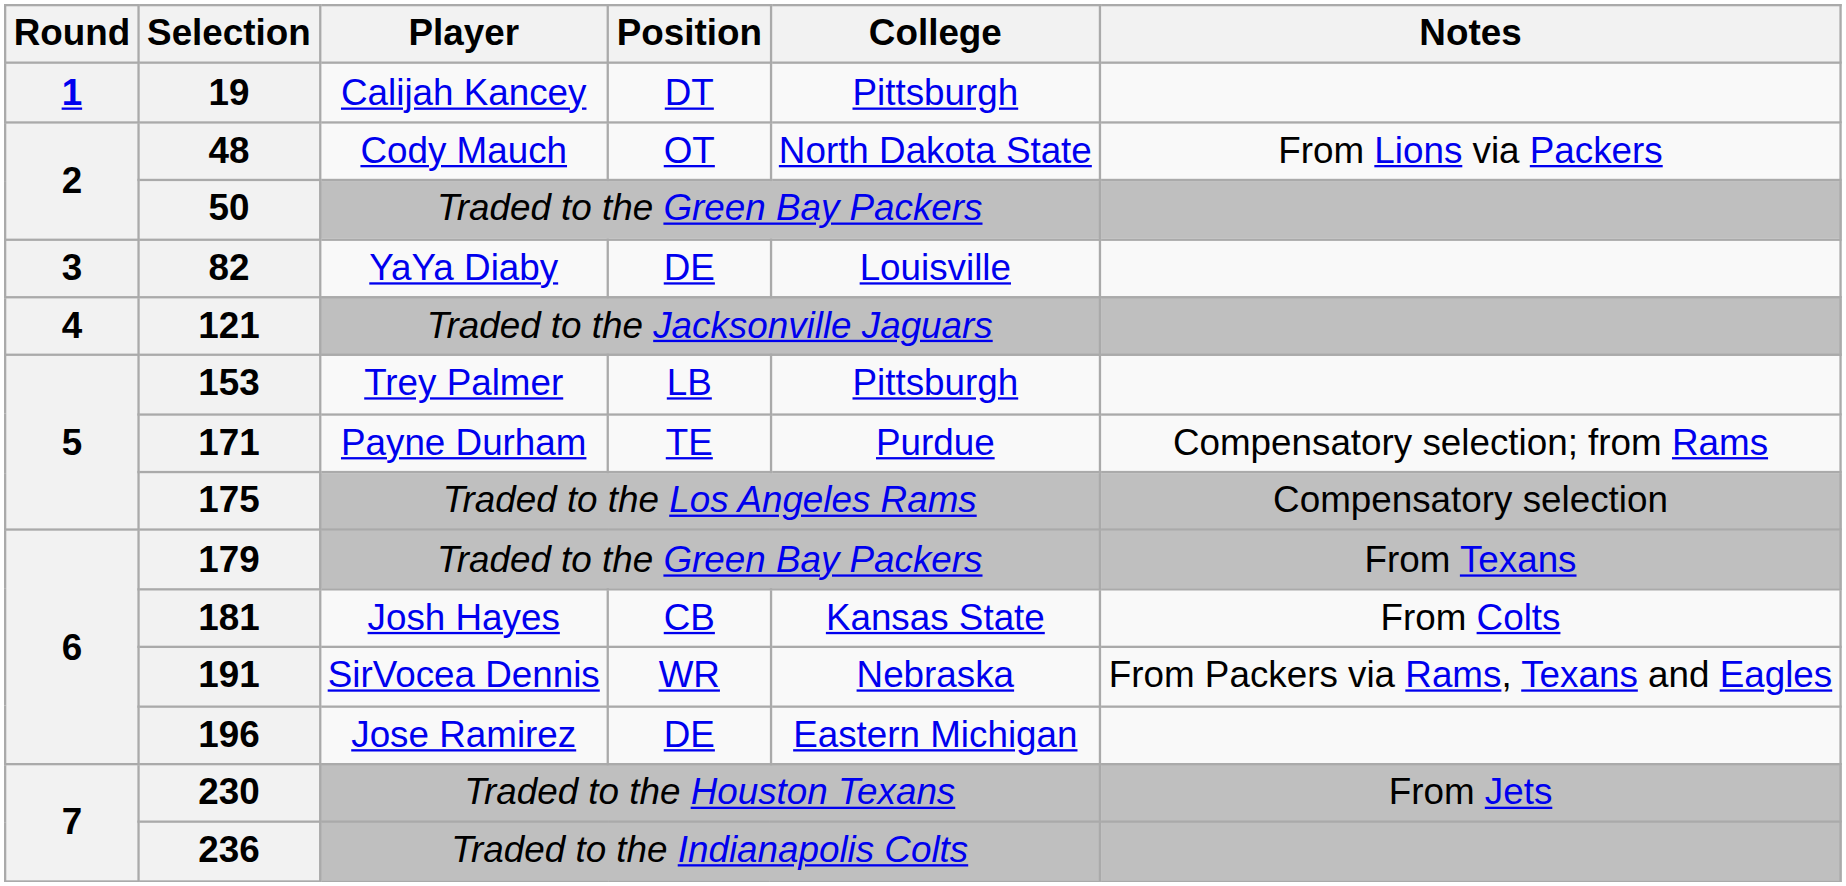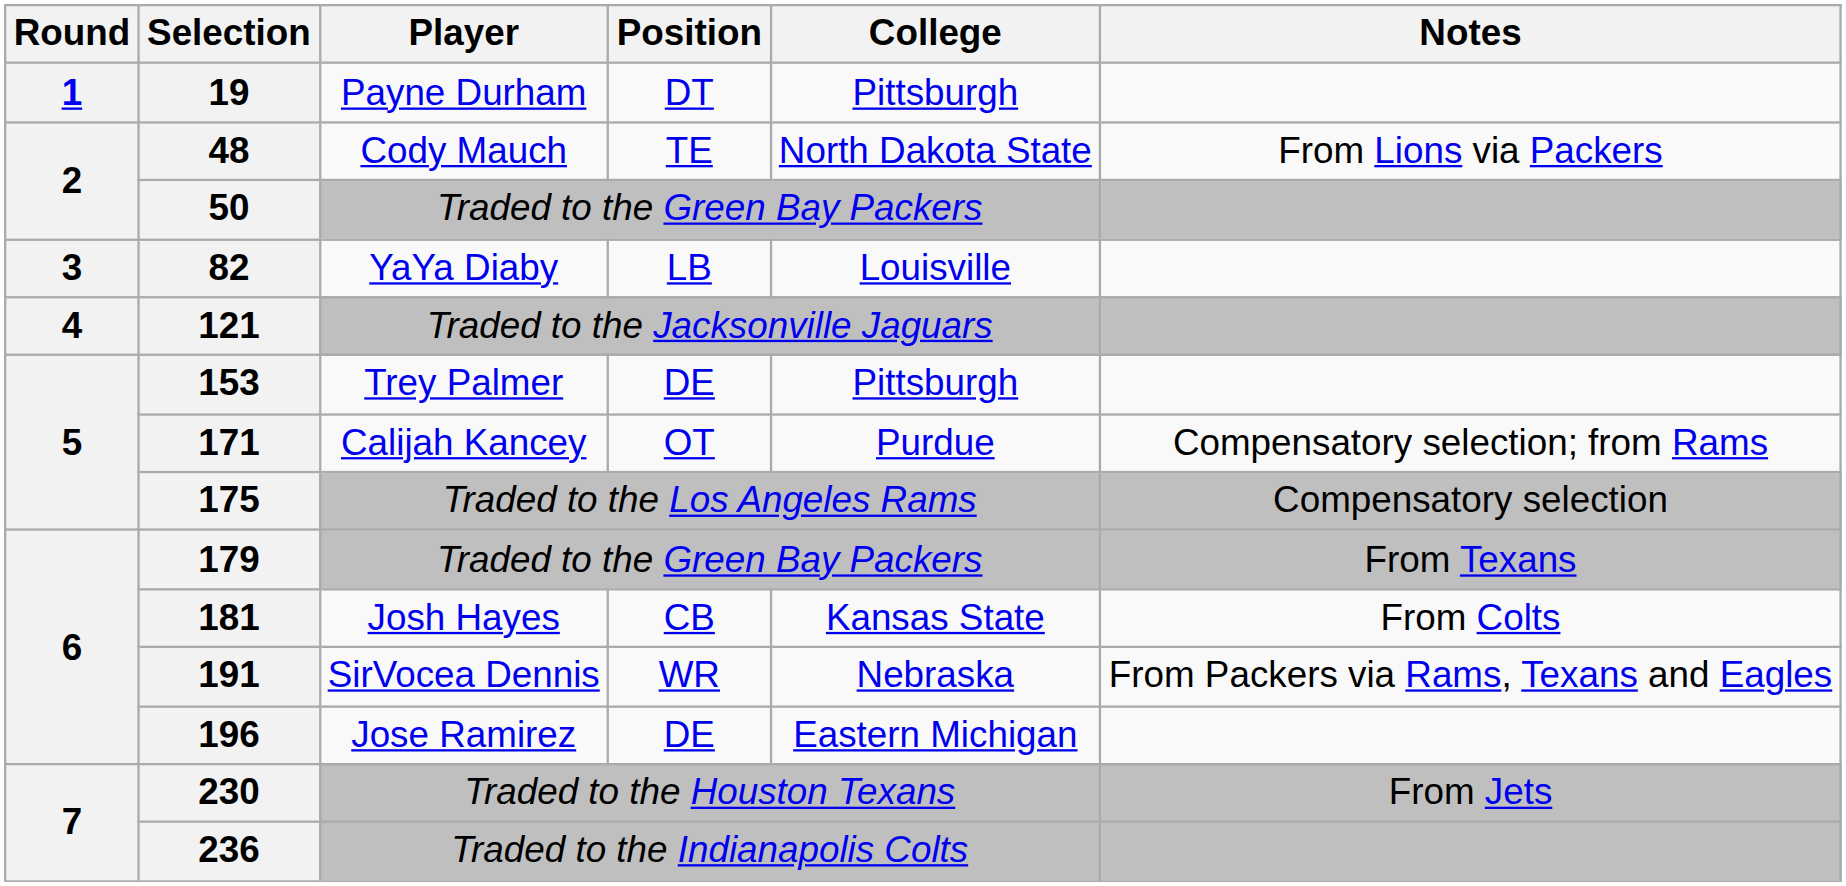(464, 92) Calijah Kancey -> (464, 92) Payne Durham
(689, 150) OT -> (689, 150) TE
(689, 267) DE -> (689, 267) LB
(689, 383) LB -> (689, 383) DE
(464, 442) Payne Durham -> (464, 442) Calijah Kancey
(689, 442) TE -> (689, 442) OT
